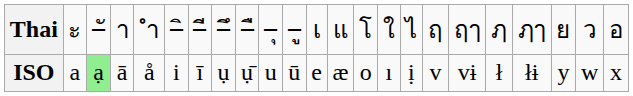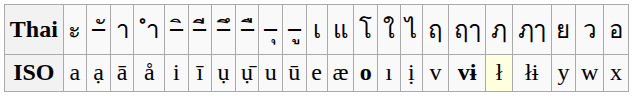(99, 72) lightgreen background -> (99, 72) no background
(366, 72) normal -> (366, 72) bold
(467, 72) normal -> (467, 72) bold
(499, 72) no background -> (499, 72) lightyellow background
